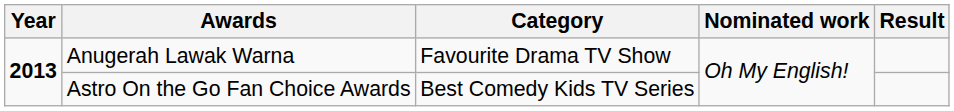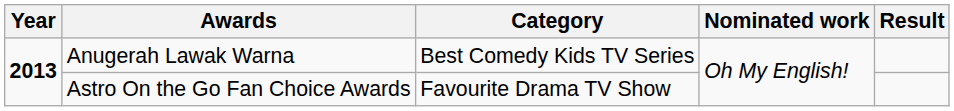(545, 55) Favourite Drama TV Show -> (557, 55) Best Comedy Kids TV Series
(557, 88) Best Comedy Kids TV Series -> (545, 88) Favourite Drama TV Show
